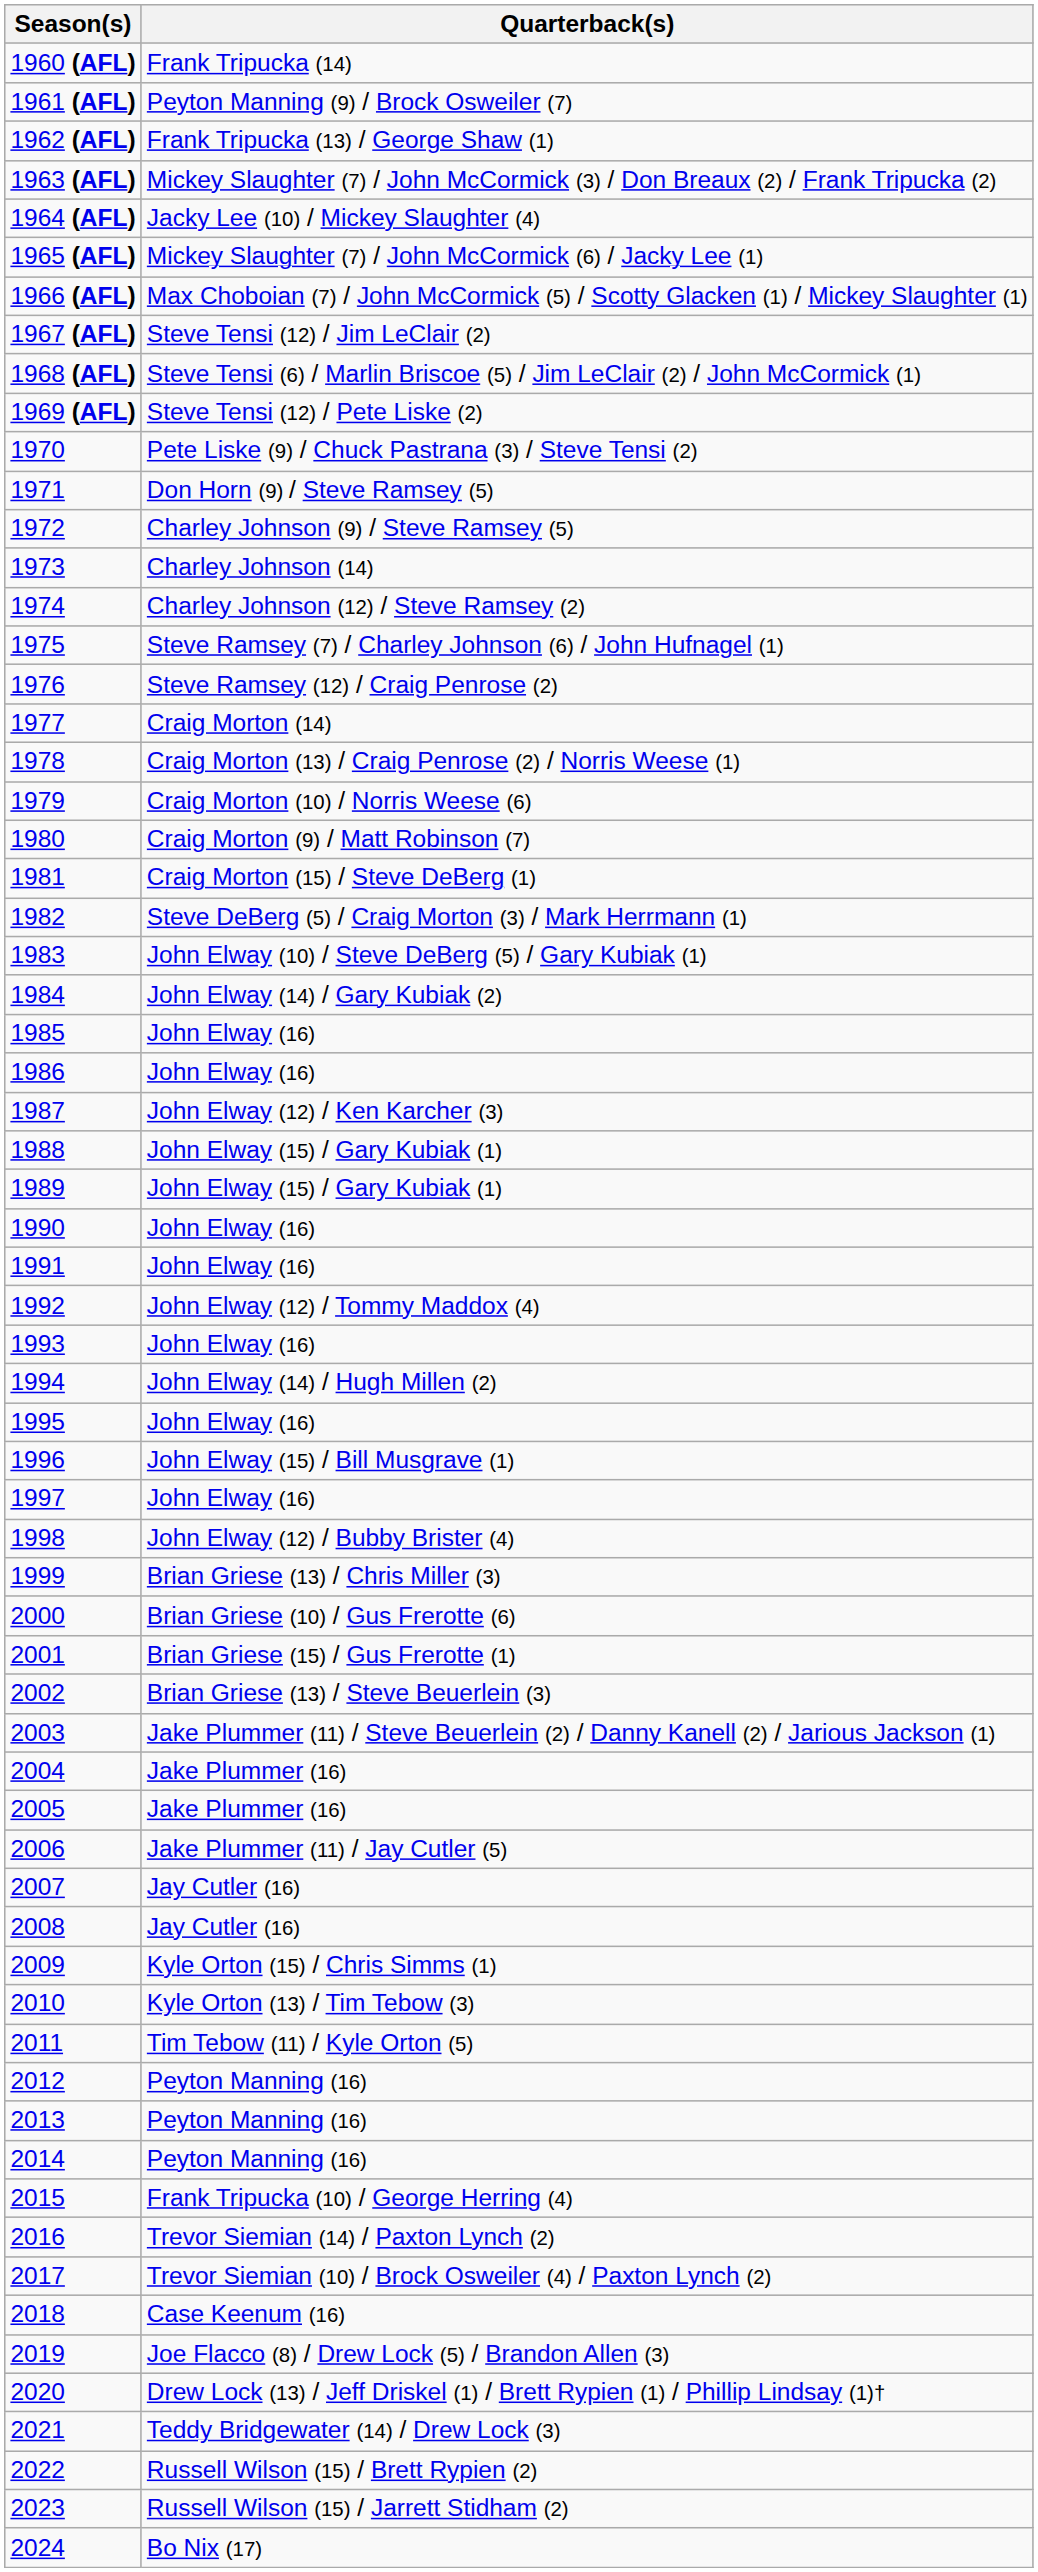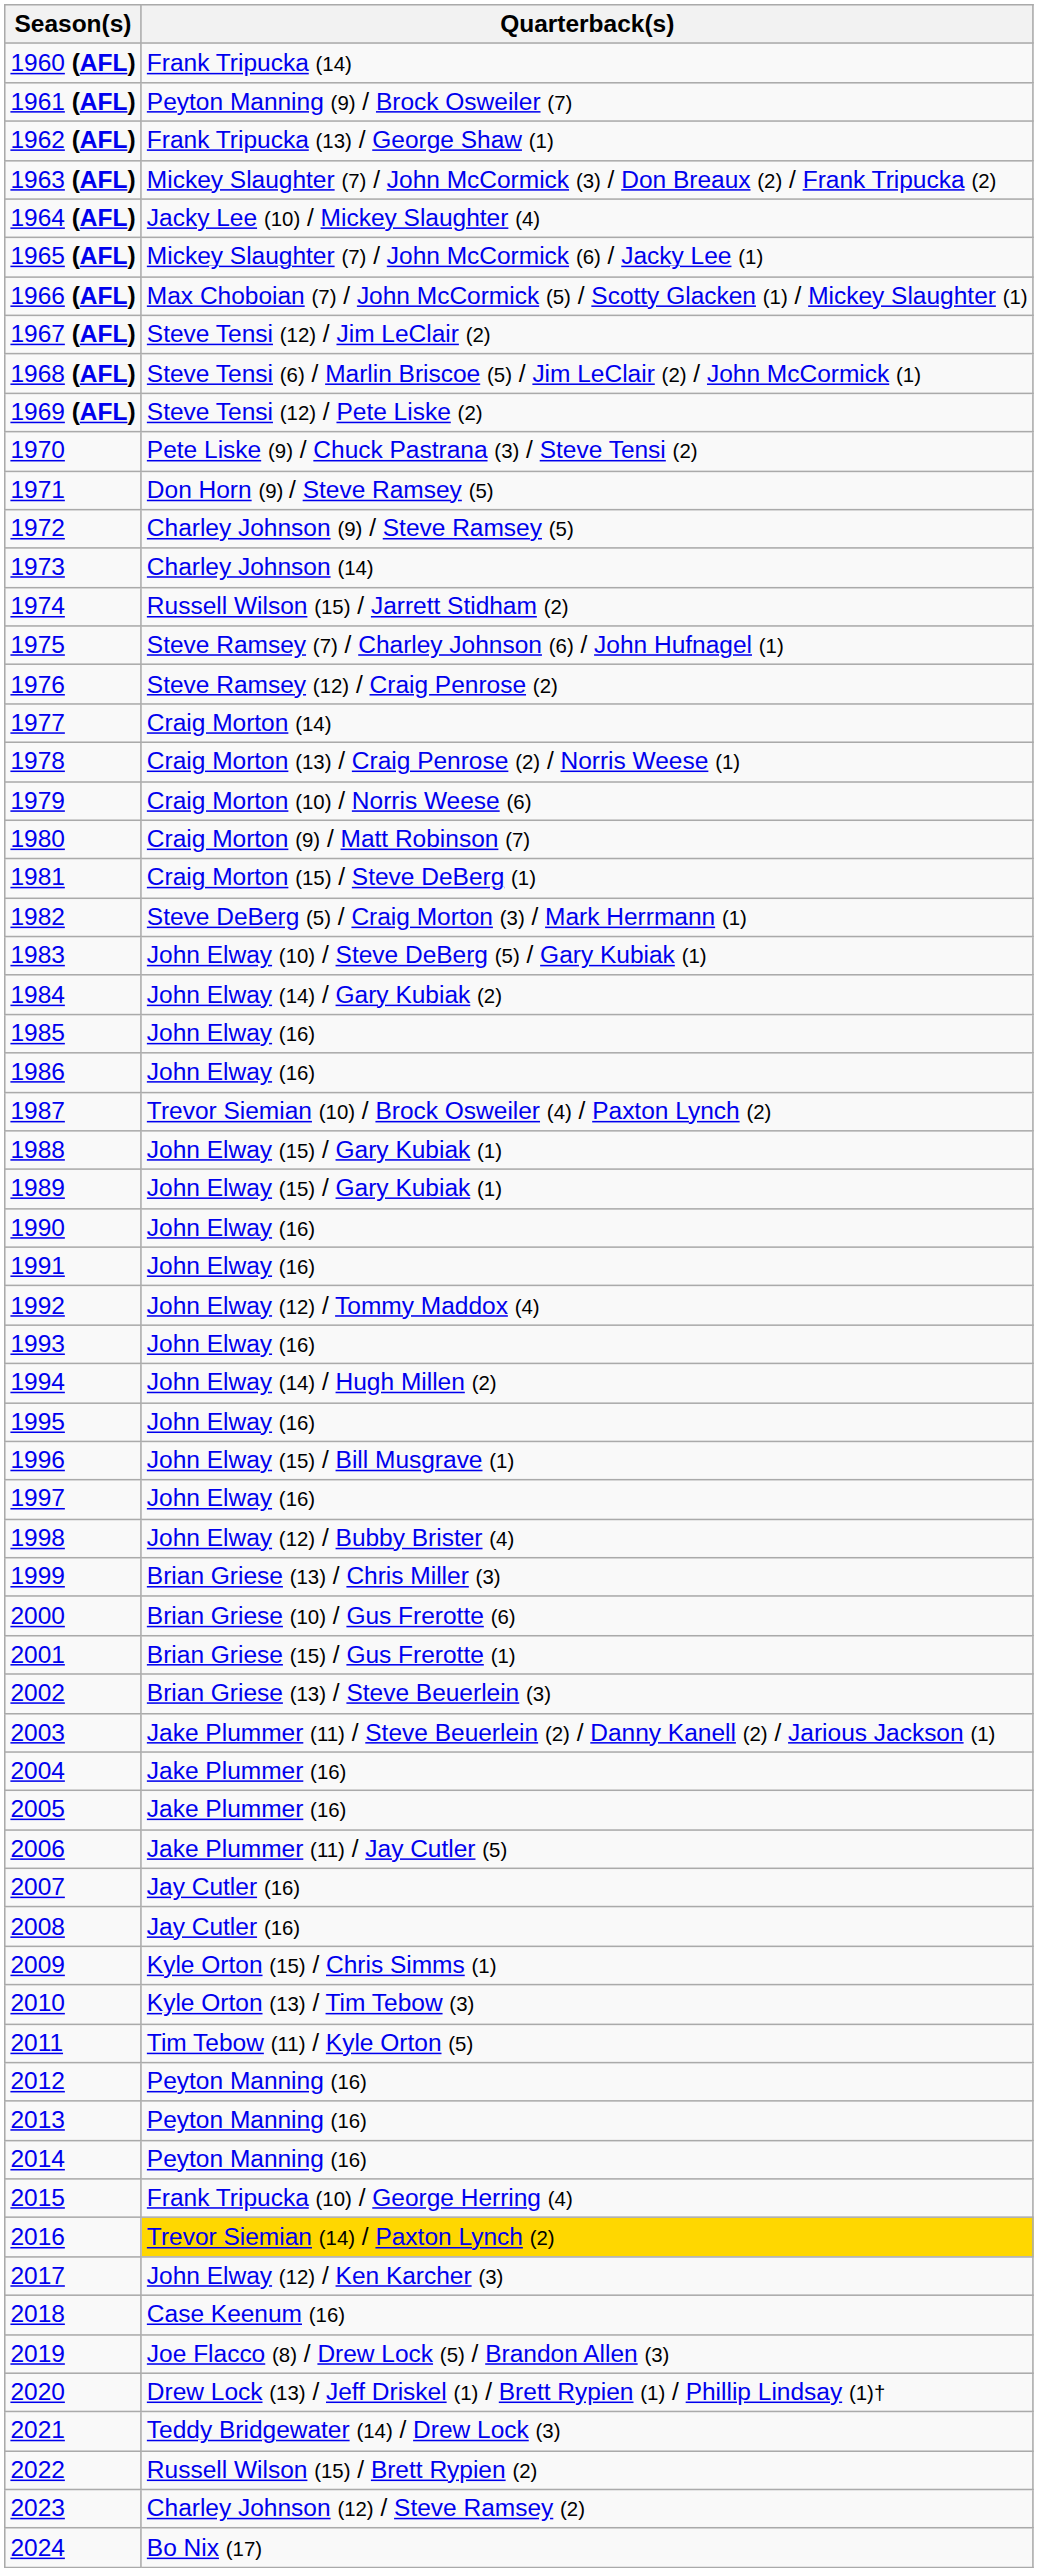(366, 606) Charley Johnson (12) / Steve Ramsey (2) -> (358, 606) Russell Wilson (15) / Jarrett Stidham (2)
(325, 1110) John Elway (12) / Ken Karcher (3) -> (459, 1110) Trevor Siemian (10) / Brock Osweiler (4) / Paxton Lynch (2)
(351, 2236) no background -> (351, 2236) gold background
(459, 2275) Trevor Siemian (10) / Brock Osweiler (4) / Paxton Lynch (2) -> (325, 2275) John Elway (12) / Ken Karcher (3)
(358, 2508) Russell Wilson (15) / Jarrett Stidham (2) -> (366, 2508) Charley Johnson (12) / Steve Ramsey (2)
